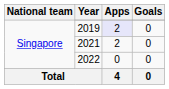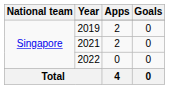(117, 28) lavender background -> (117, 28) no background
